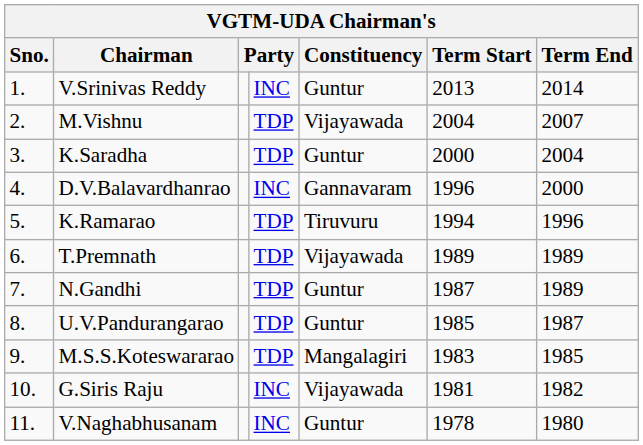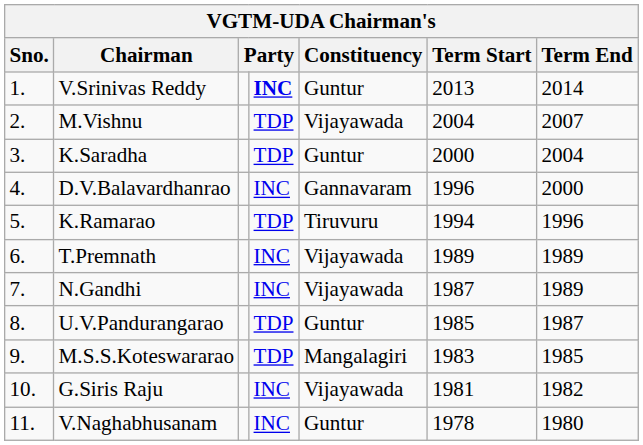(272, 88) normal -> (273, 88) bold
(274, 255) TDP -> (272, 255) INC
(274, 289) TDP -> (272, 289) INC
(334, 289) Guntur -> (354, 289) Vijayawada
